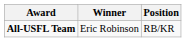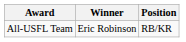(41, 28) bold -> (40, 28) normal
